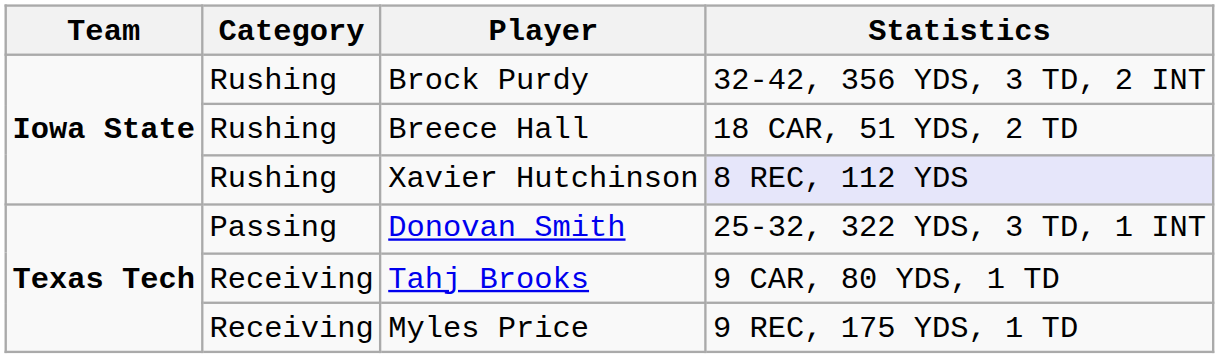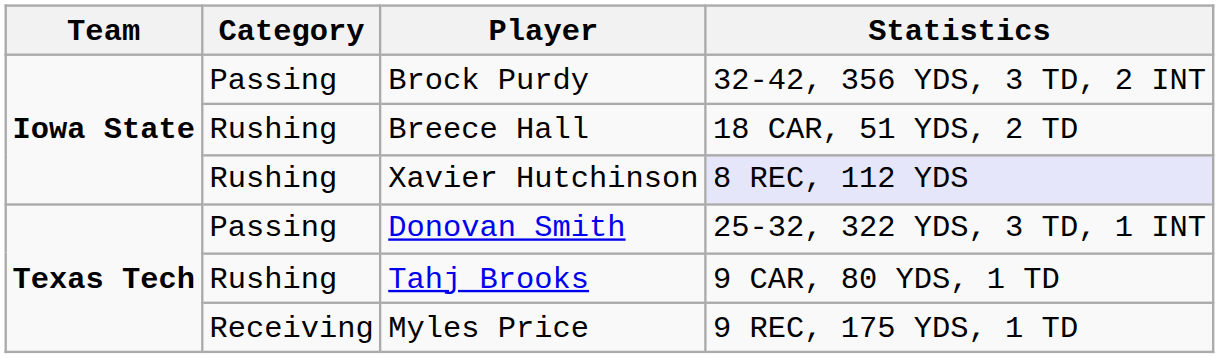(273, 80) Rushing -> (273, 80) Passing
(292, 278) Receiving -> (273, 278) Rushing
